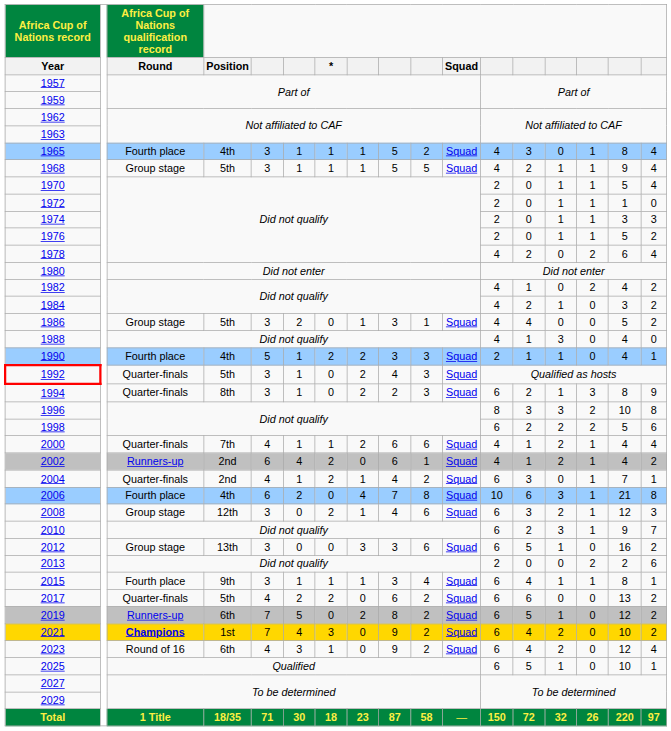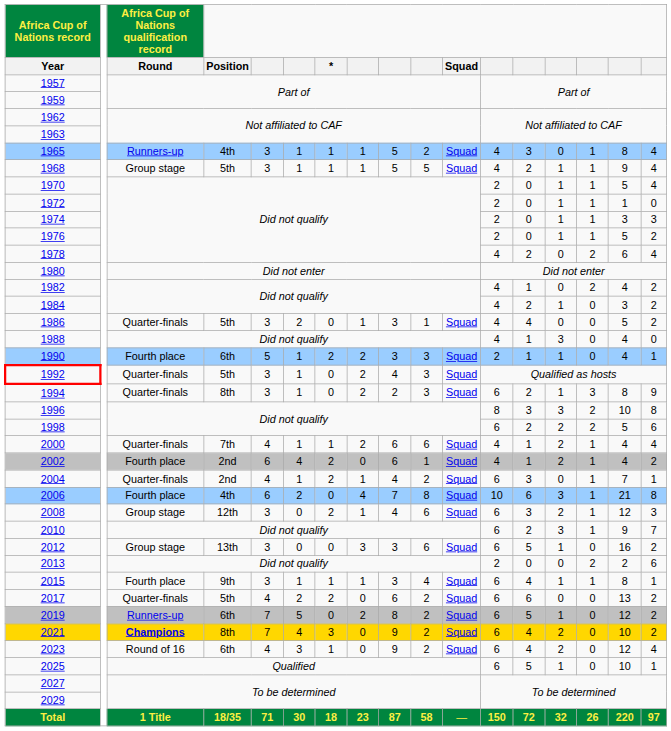(155, 152) Fourth place -> (155, 152) Runners-up
(155, 322) Group stage -> (155, 322) Quarter-finals
(228, 357) 4th -> (228, 357) 6th
(155, 462) Runners-up -> (155, 462) Fourth place
(228, 632) 1st -> (228, 632) 8th
